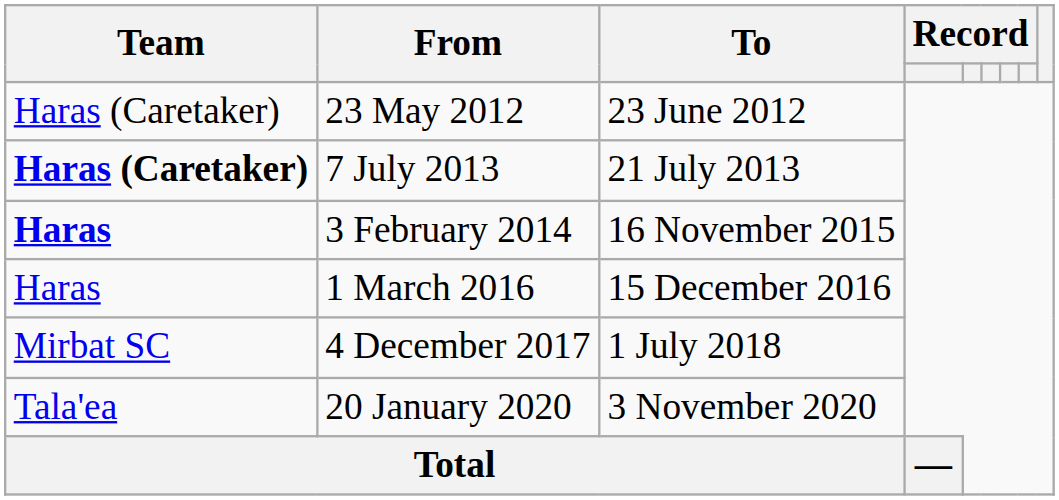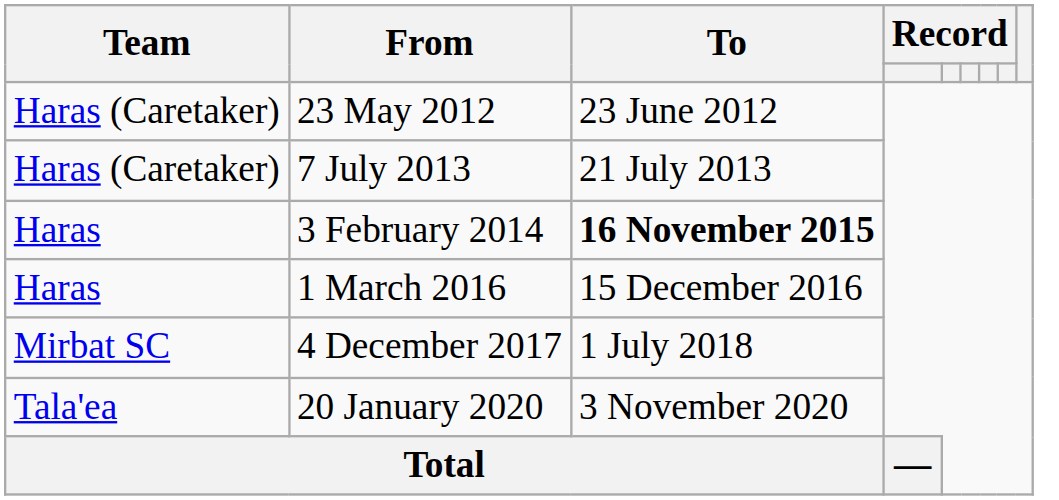(161, 169) bold -> (147, 169) normal
(62, 228) bold -> (57, 228) normal
(751, 228) normal -> (727, 228) bold
